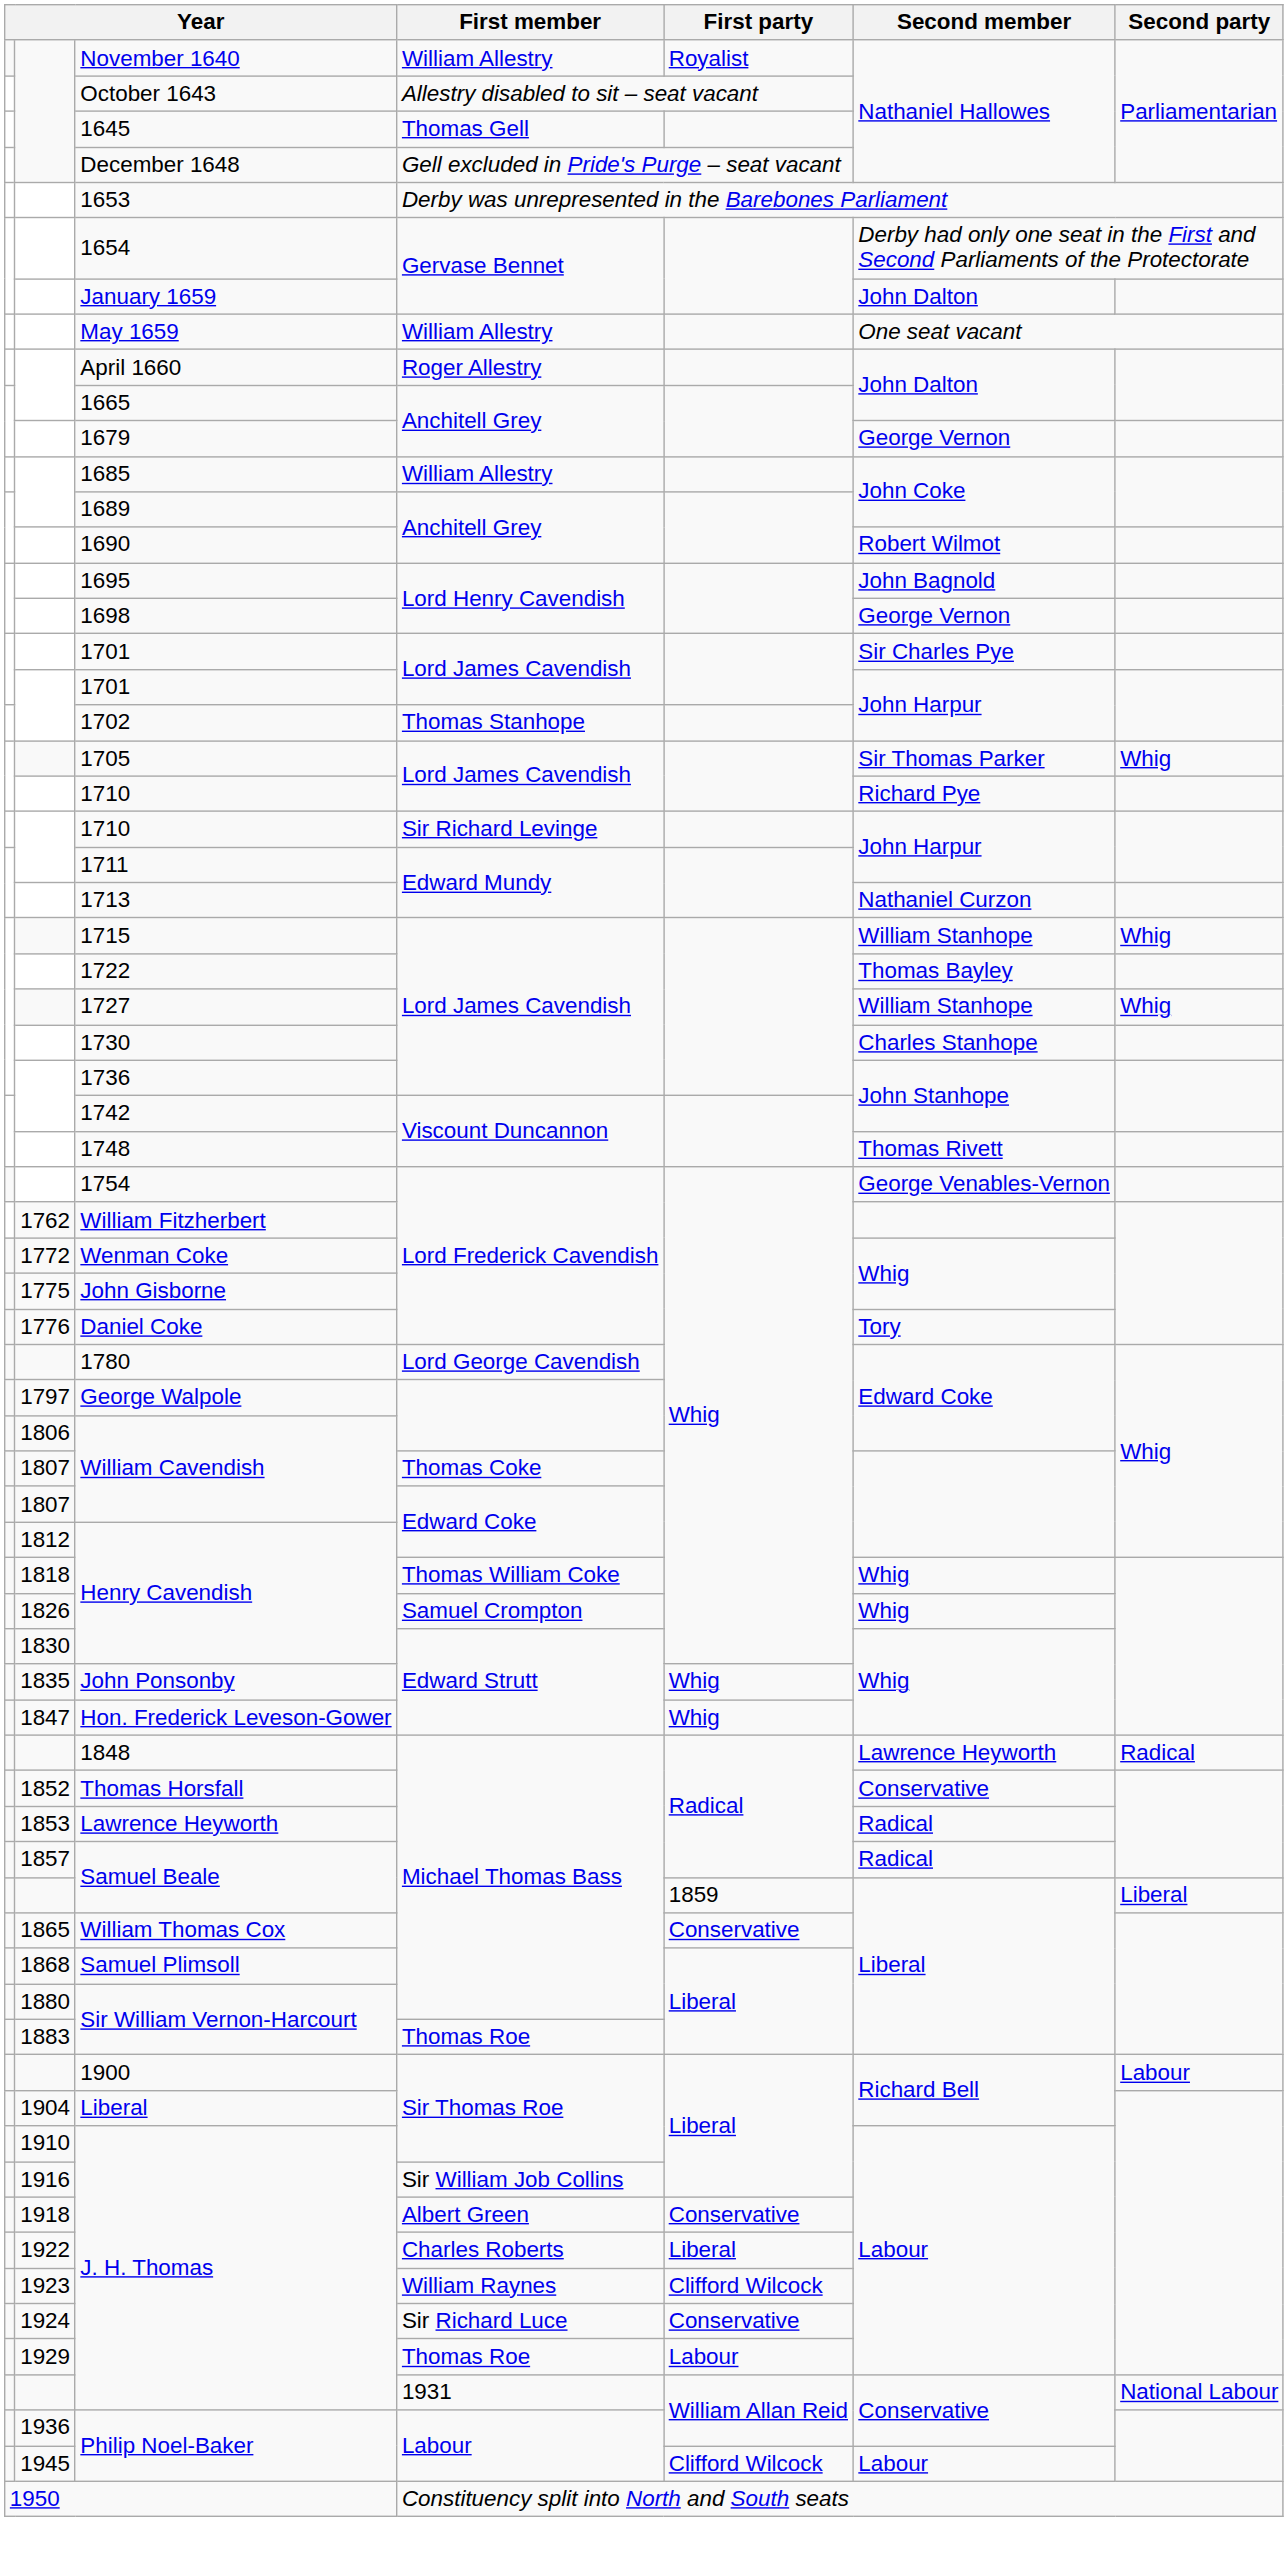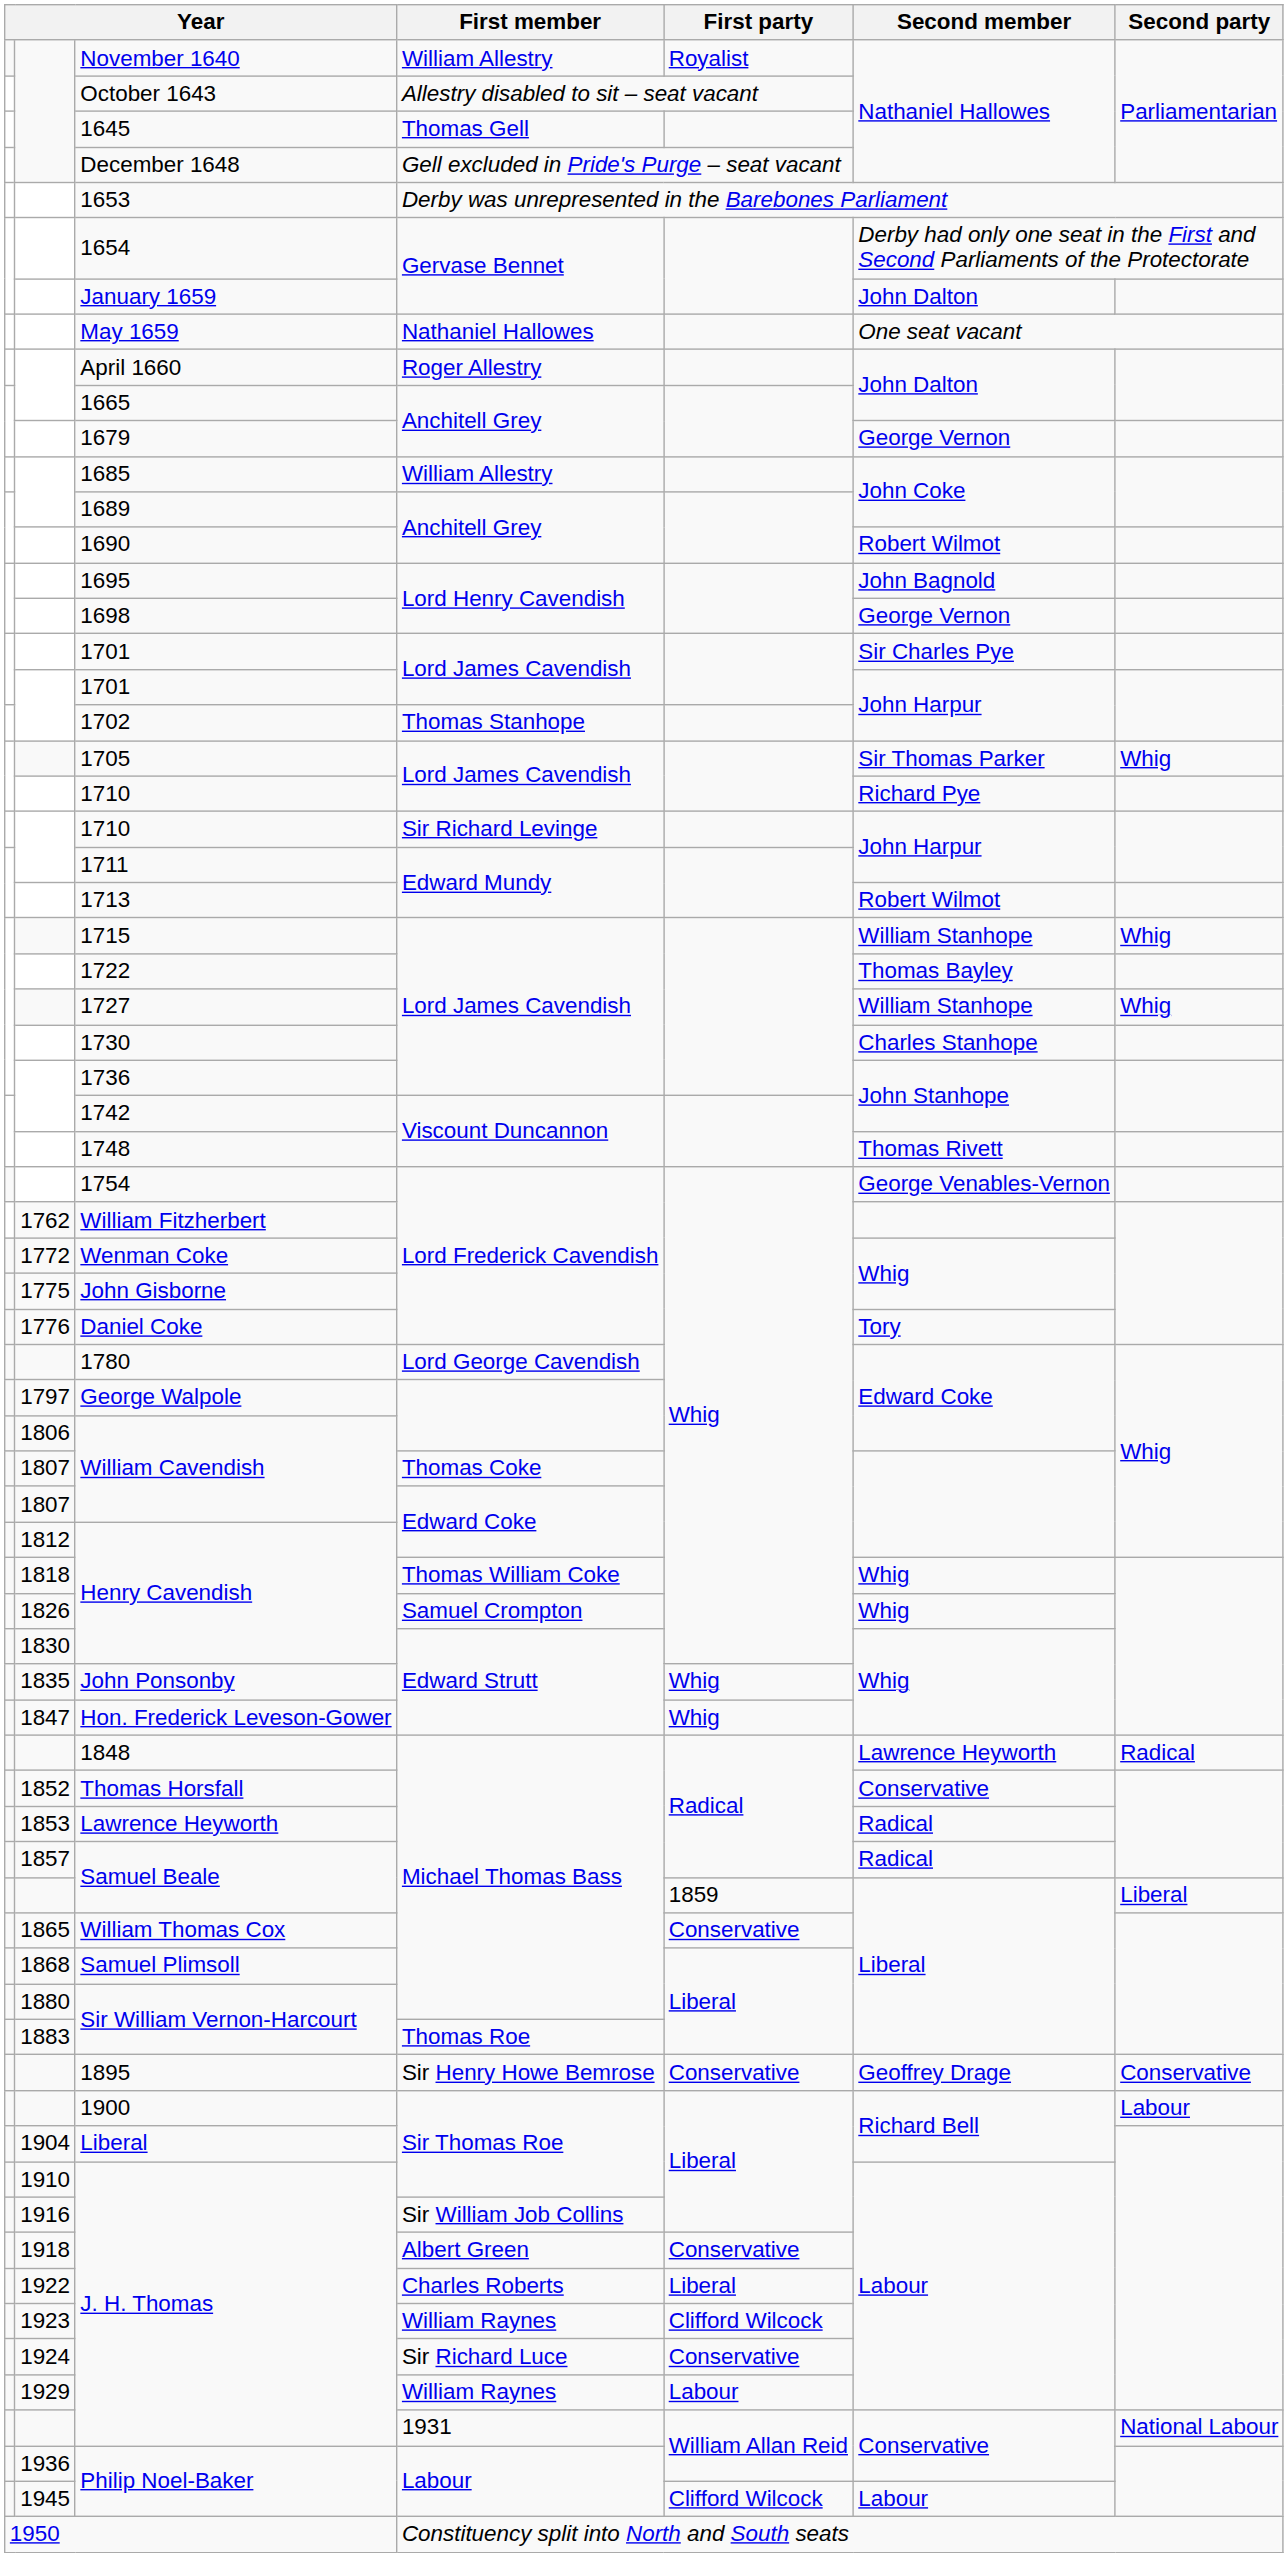(477, 331) William Allestry -> (498, 331) Nathaniel Hallowes
(945, 900) Nathaniel Curzon -> (929, 900) Robert Wilmot
+ row: (45, 2073)
(466, 2356) Thomas Roe -> (479, 2392) William Raynes
